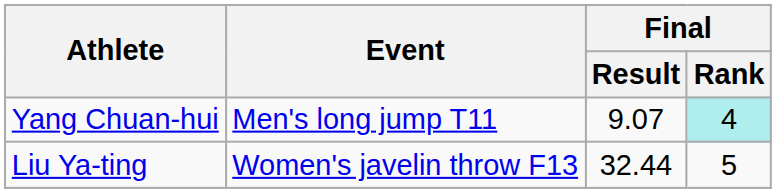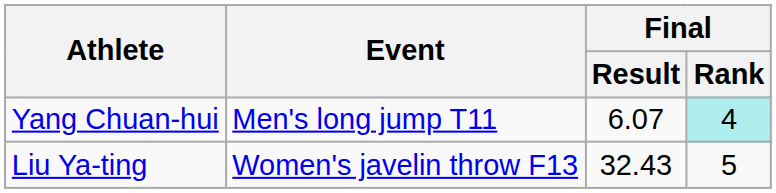(636, 120) 9.07 -> (636, 120) 6.07
(636, 165) 32.44 -> (636, 165) 32.43
